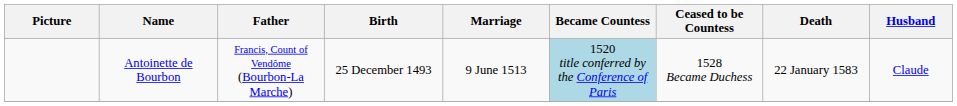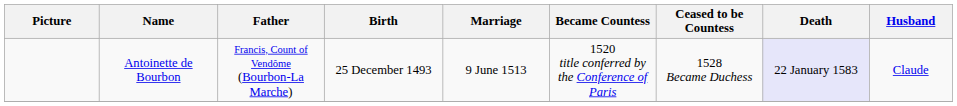(603, 70) lightblue background -> (603, 70) no background
(816, 70) no background -> (816, 70) lavender background
